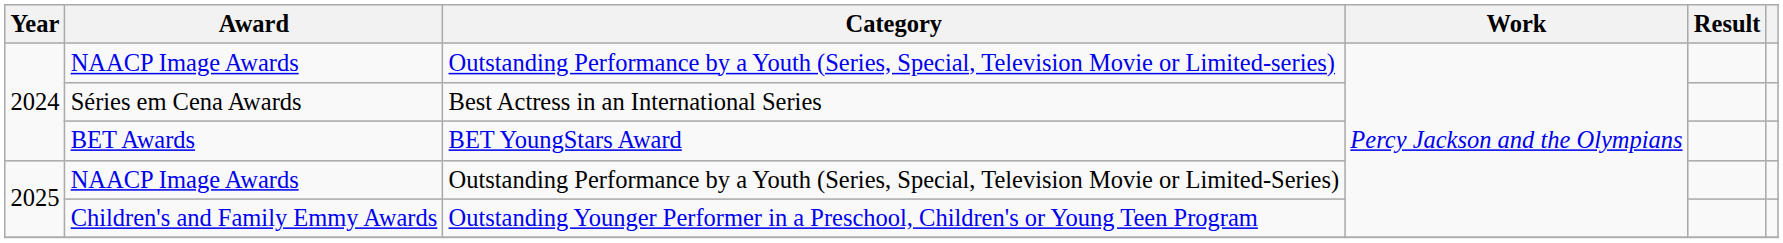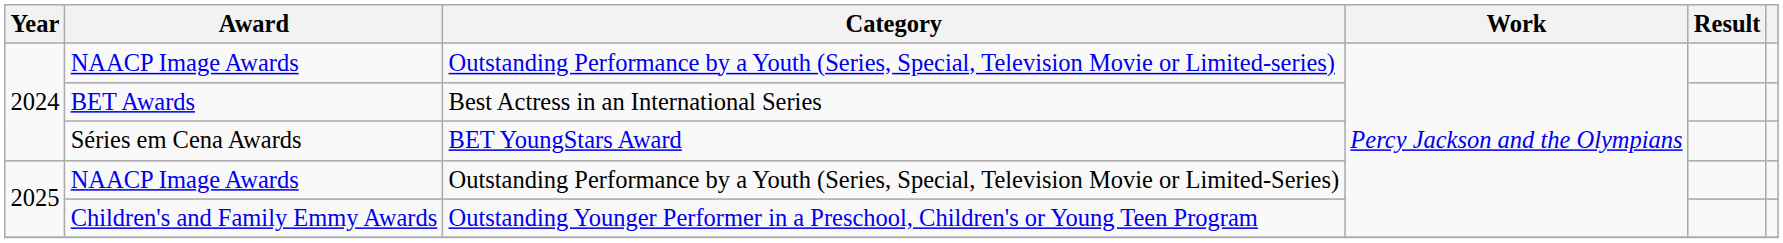(186, 101) Séries em Cena Awards -> (133, 101) BET Awards
(133, 140) BET Awards -> (186, 140) Séries em Cena Awards
